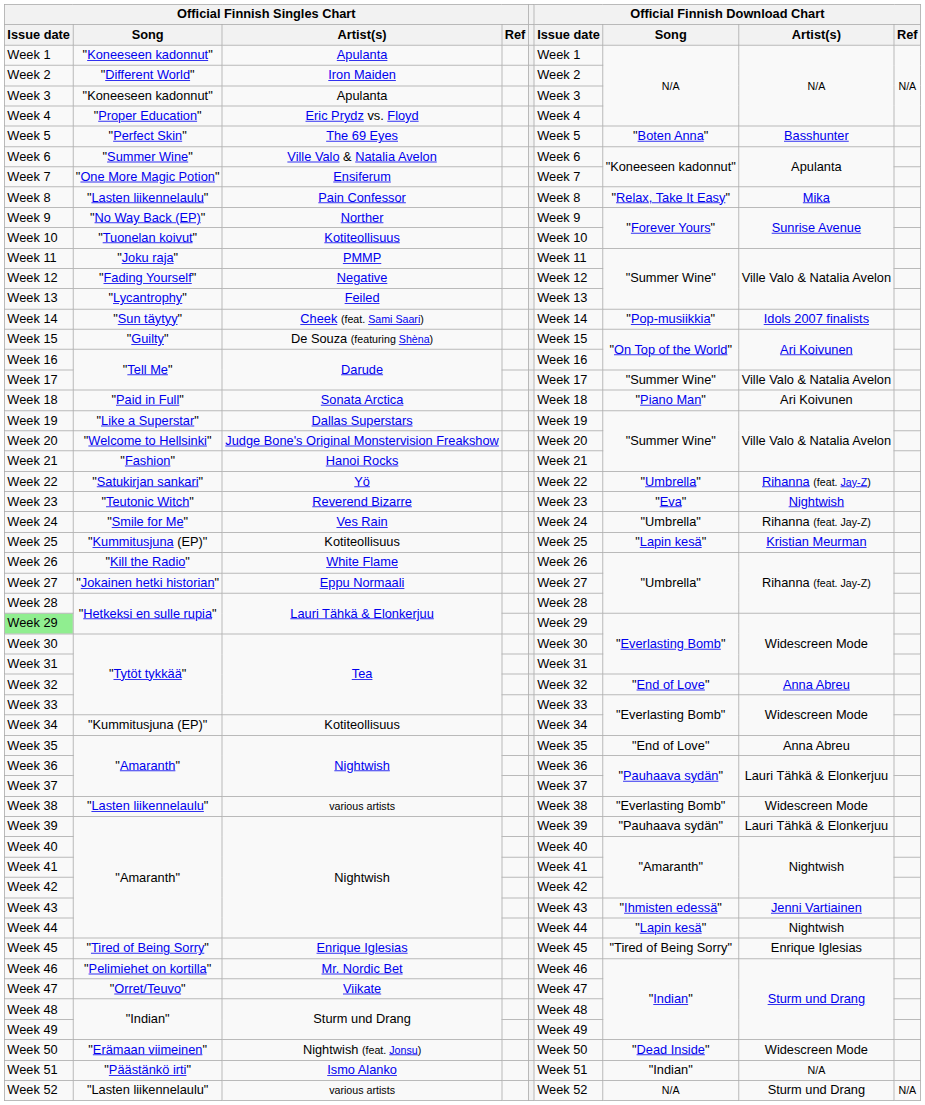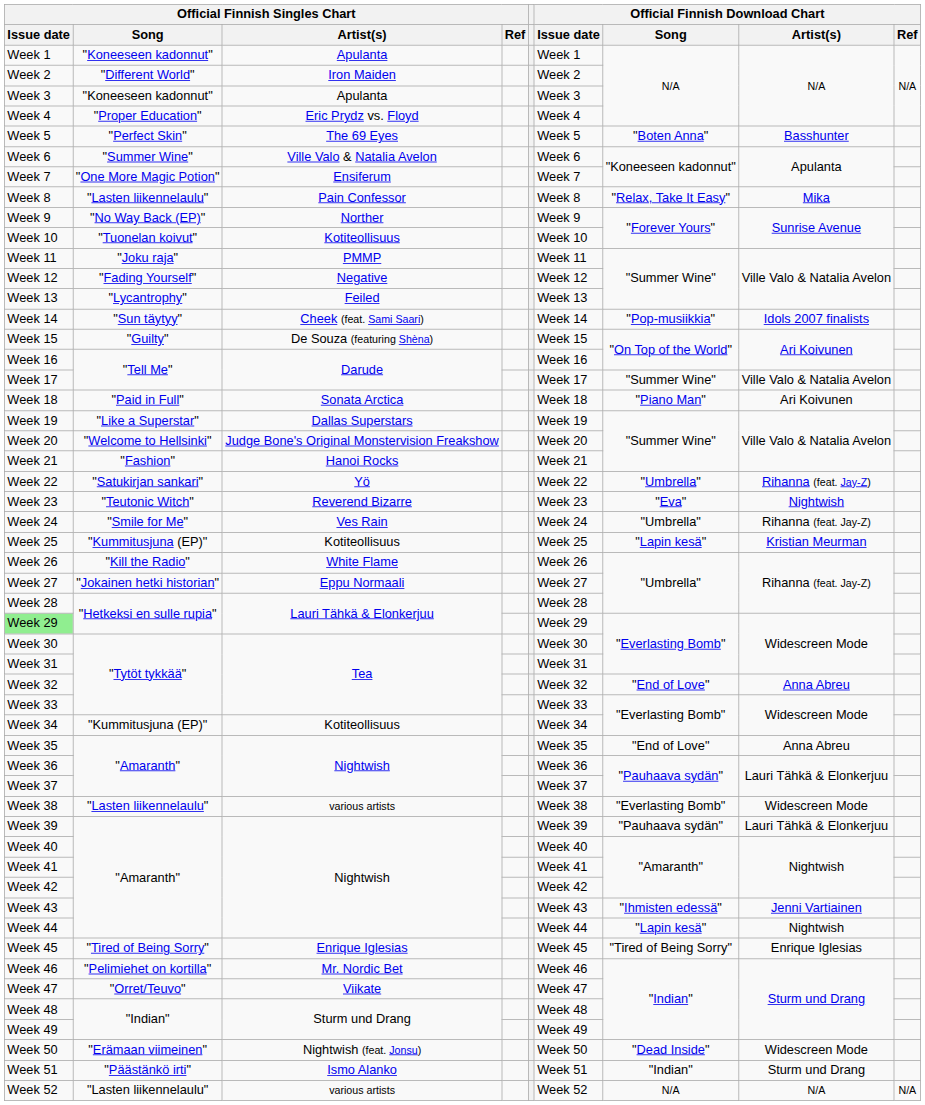(816, 1071) N/A -> (816, 1070) Sturm und Drang
(816, 1090) Sturm und Drang -> (816, 1091) N/A
